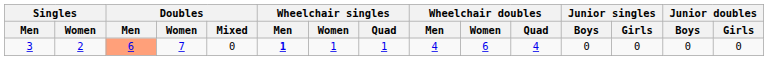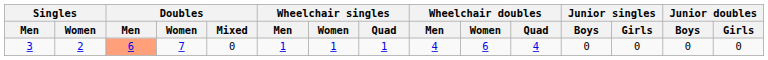(283, 47) bold -> (283, 47) normal
